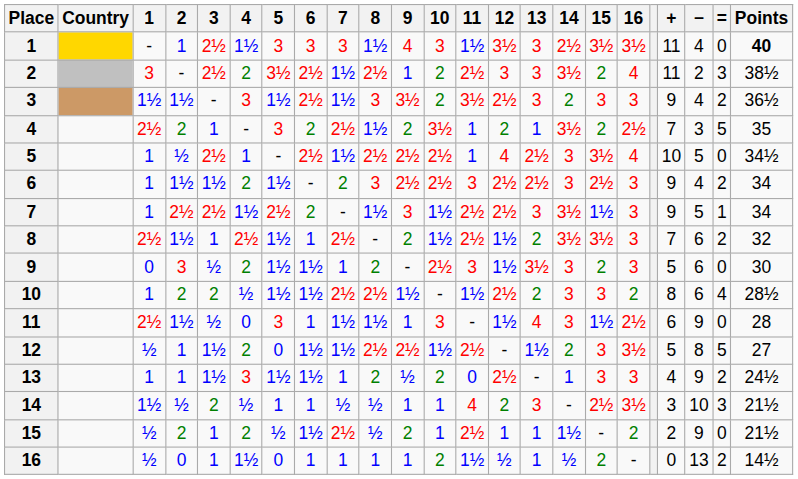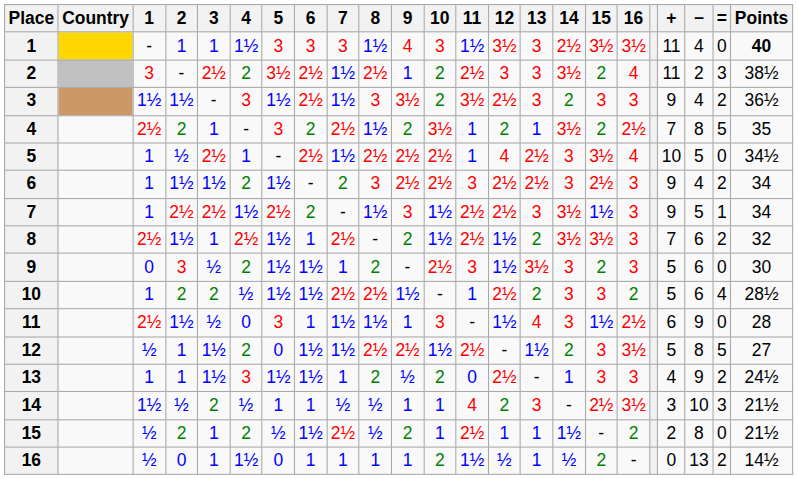(214, 45) 2½ -> (214, 45) 1
(699, 128) 3 -> (699, 128) 8
(472, 294) 1½ -> (472, 294) 1
(671, 294) 8 -> (671, 294) 5
(699, 433) 9 -> (699, 433) 8
